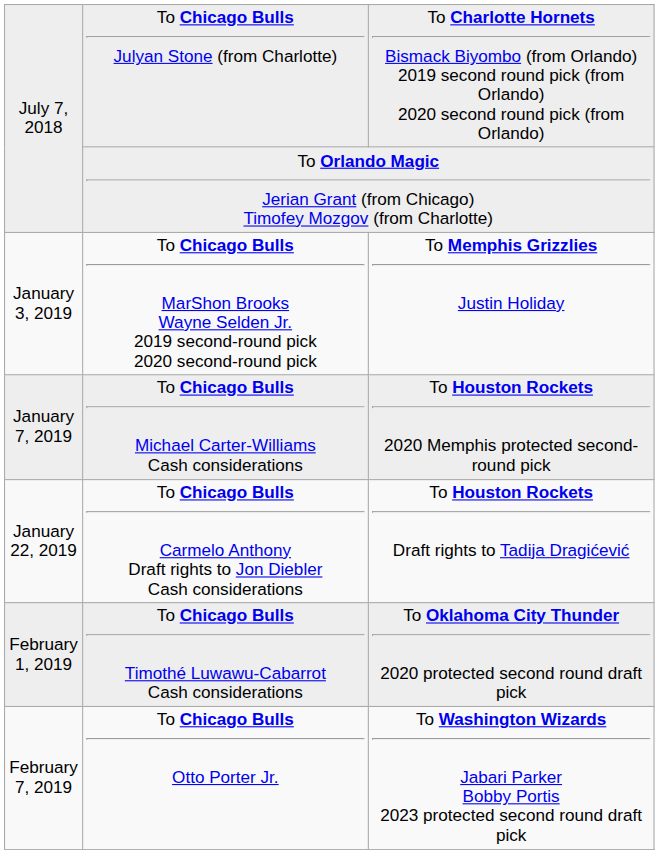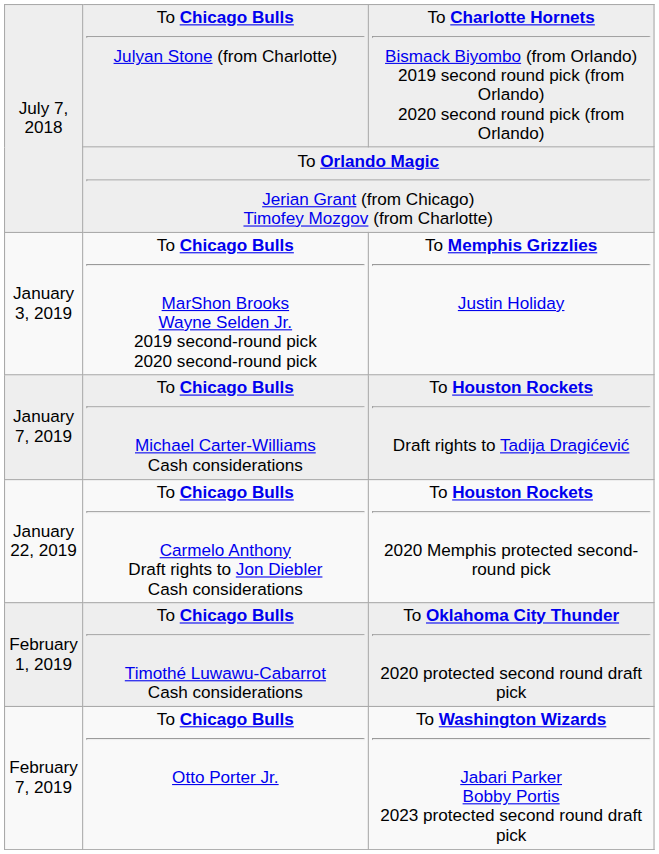(511, 426) To Houston Rockets 2020 Memphis protected second-round pick -> (511, 417) To Houston Rockets Draft rights to Tadija Dragićević
(511, 521) To Houston Rockets Draft rights to Tadija Dragićević -> (511, 531) To Houston Rockets 2020 Memphis protected second-round pick
